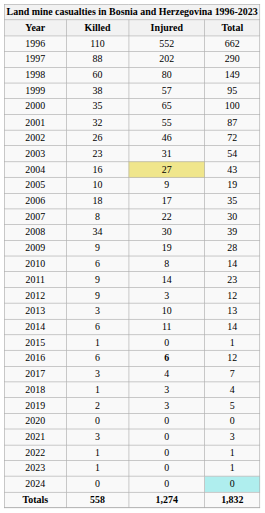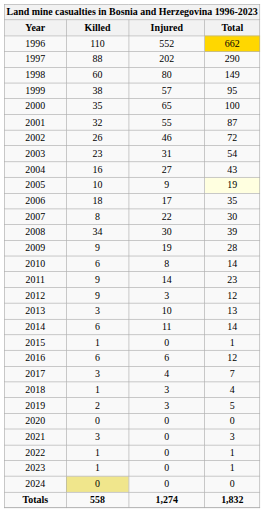(232, 43) no background -> (232, 43) gold background
(167, 169) khaki background -> (167, 169) no background
(232, 185) no background -> (232, 185) lightyellow background
(167, 358) bold -> (167, 358) normal
(98, 484) no background -> (98, 484) khaki background
(232, 484) paleturquoise background -> (232, 484) no background
